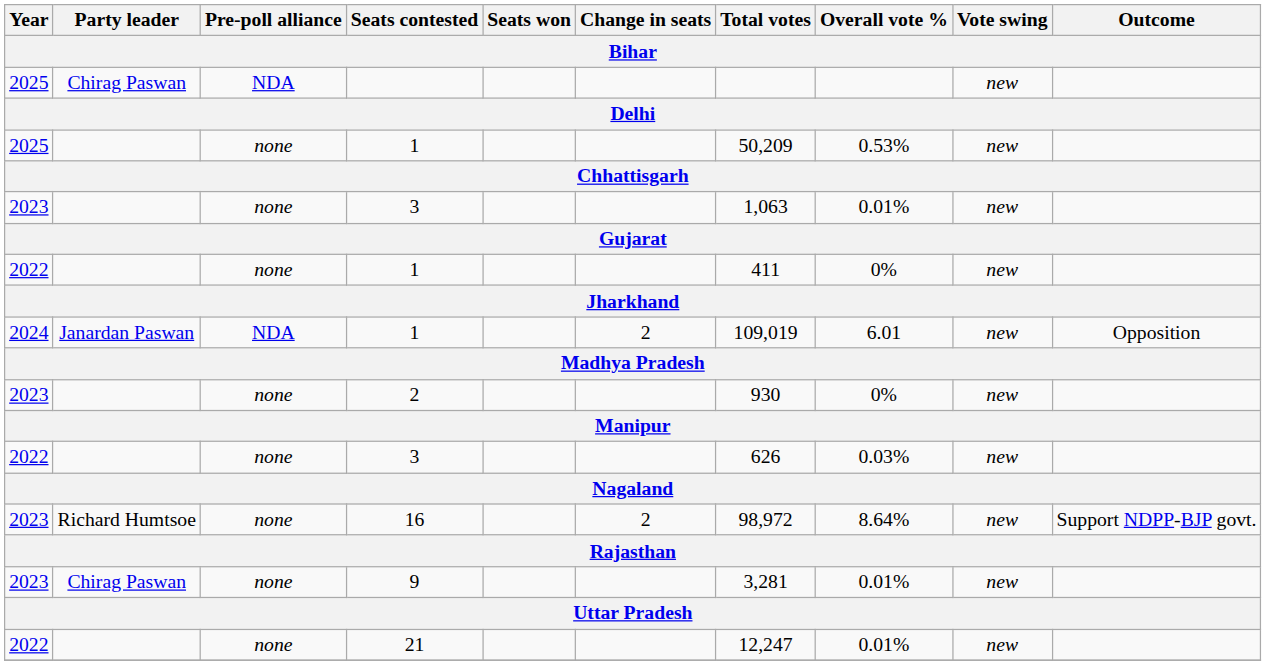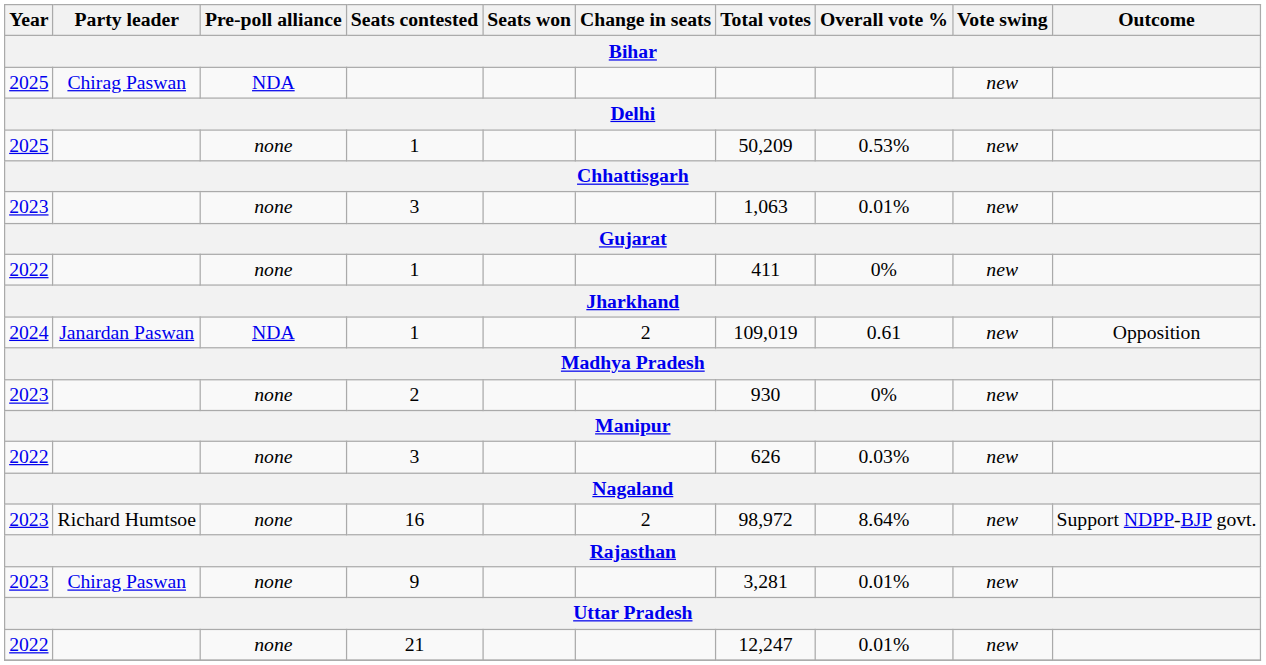(884, 332) 6.01 -> (884, 332) 0.61
